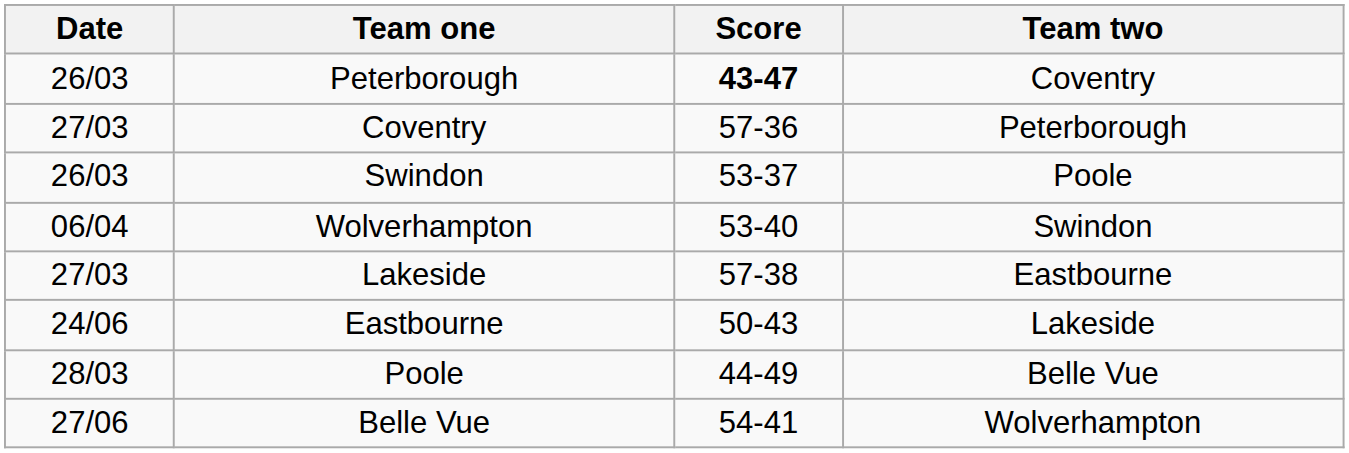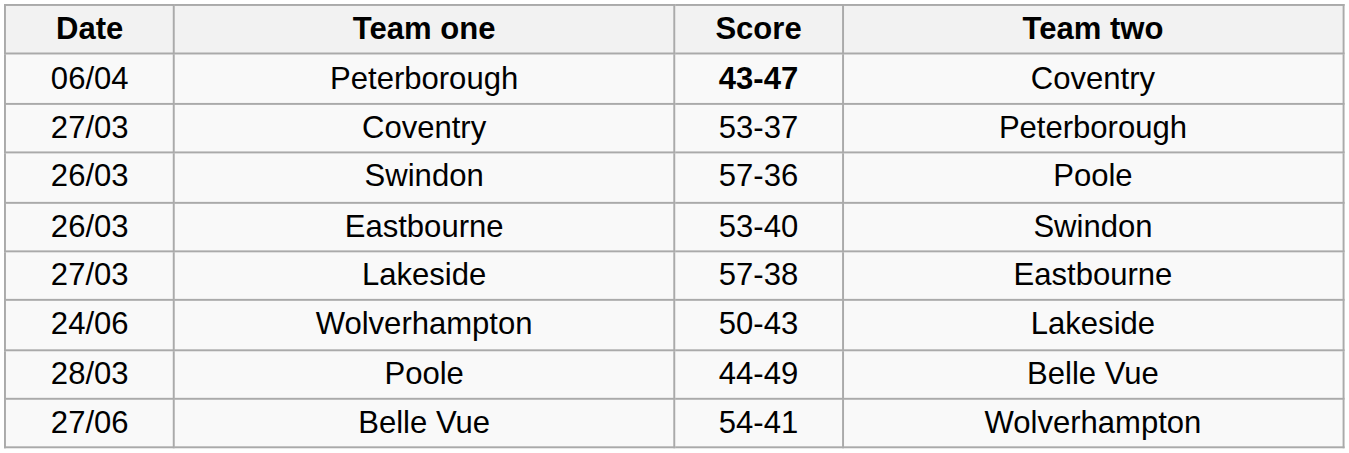(90, 78) 26/03 -> (90, 78) 06/04
(759, 127) 57-36 -> (759, 127) 53-37
(759, 176) 53-37 -> (759, 176) 57-36
(90, 226) 06/04 -> (90, 226) 26/03
(424, 226) Wolverhampton -> (424, 226) Eastbourne
(424, 324) Eastbourne -> (424, 324) Wolverhampton
